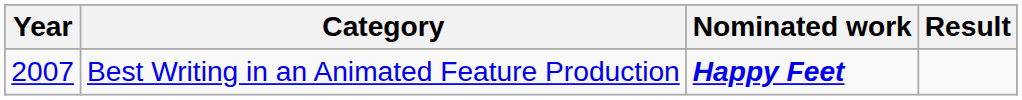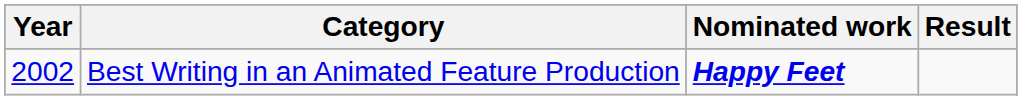(43, 71) 2007 -> (43, 71) 2002
